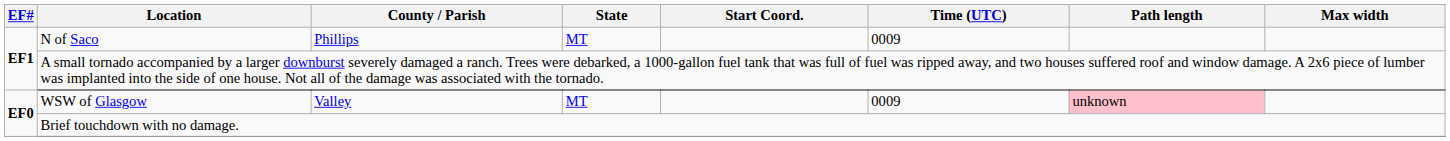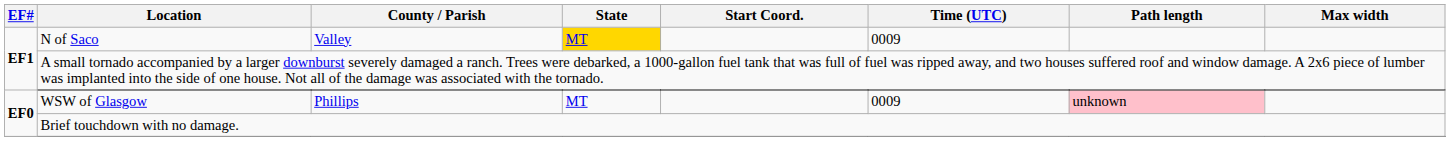(336, 39) Phillips -> (333, 39) Valley
(577, 39) no background -> (577, 39) gold background
(333, 101) Valley -> (336, 101) Phillips
